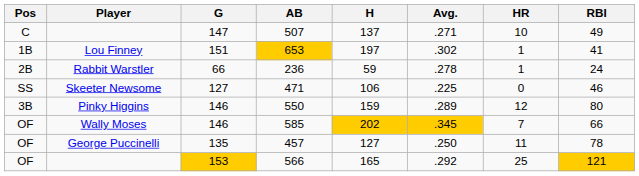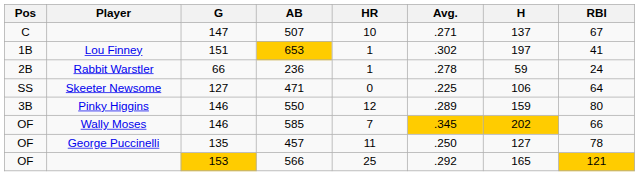columns swapped: (370, 13) <-> (521, 13)
(597, 32) 49 -> (597, 32) 67
(597, 87) 46 -> (597, 87) 64
